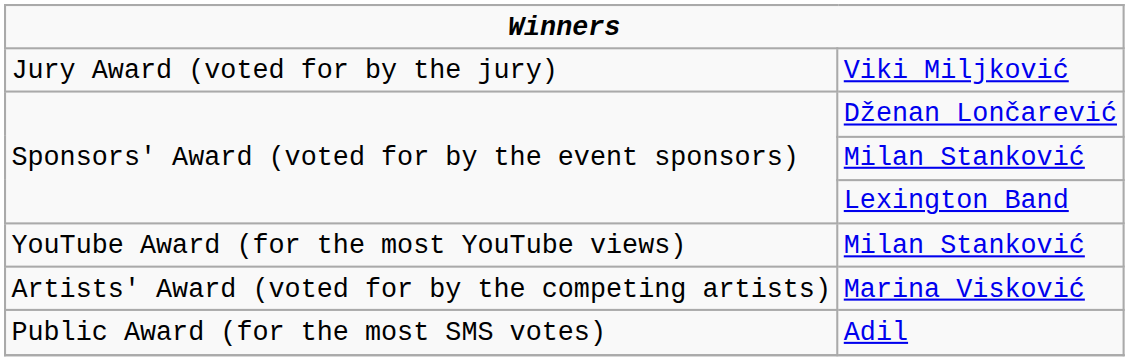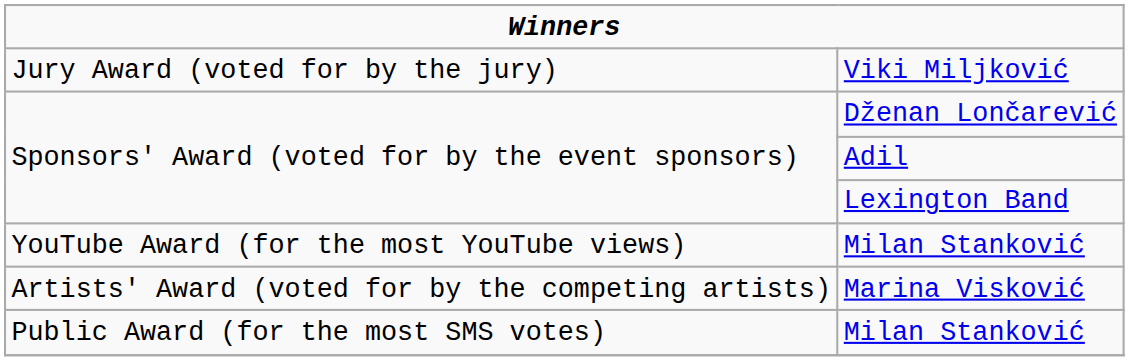(964, 158) Milan Stanković -> (876, 158) Adil
(876, 332) Adil -> (964, 332) Milan Stanković
